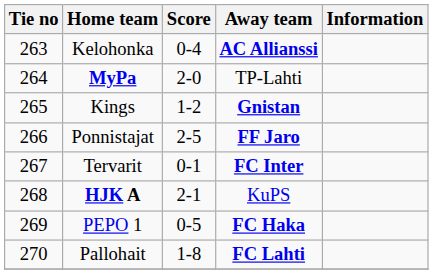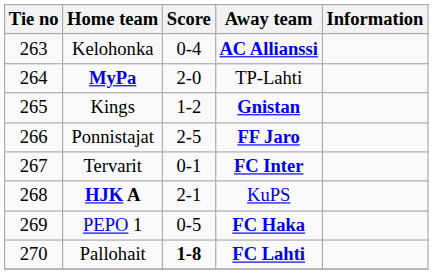(189, 254) normal -> (189, 254) bold
